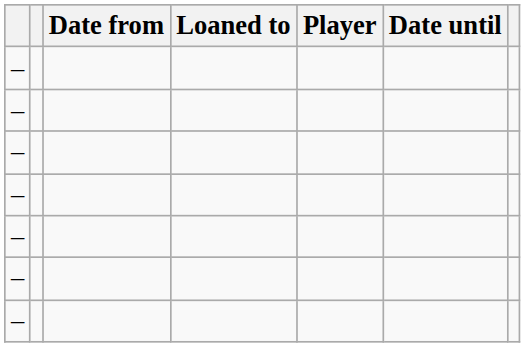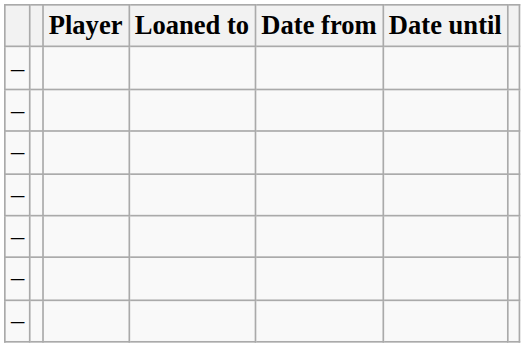columns swapped: (340, 25) <-> (106, 25)
